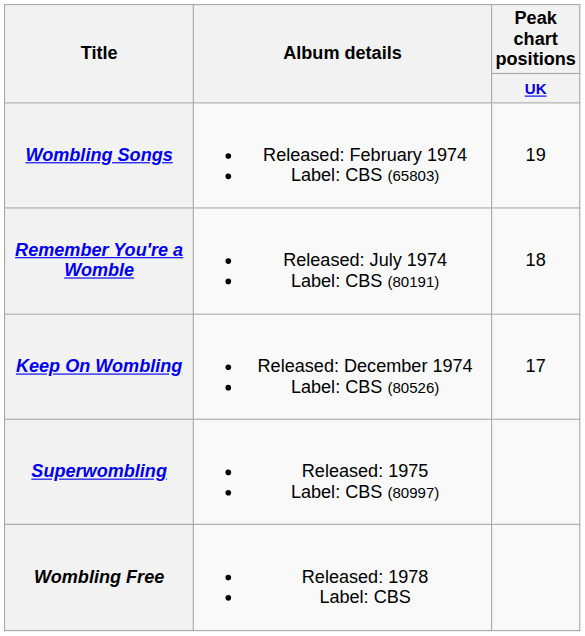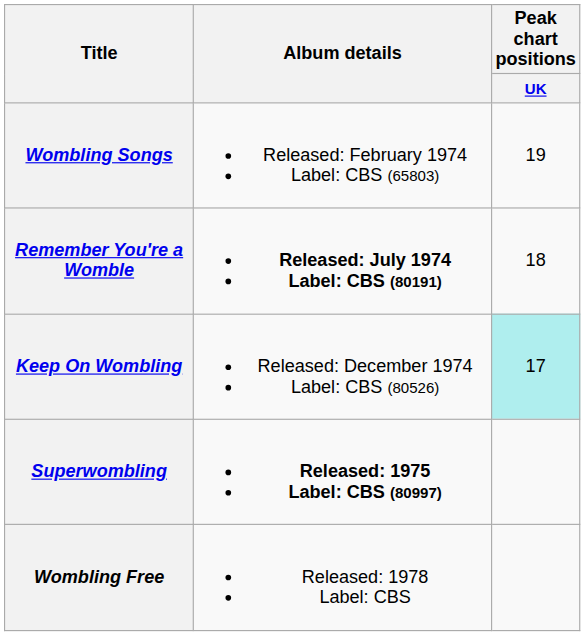(343, 271) normal -> (343, 271) bold
(536, 366) no background -> (536, 366) paleturquoise background
(343, 482) normal -> (343, 482) bold
